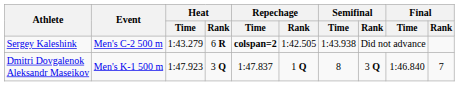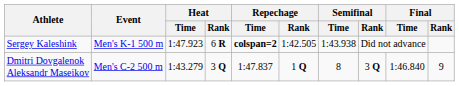(128, 44) Men's C-2 500 m -> (128, 44) Men's K-1 500 m
(185, 44) 1:43.279 -> (185, 44) 1:47.923
(128, 67) Men's K-1 500 m -> (128, 67) Men's C-2 500 m
(185, 67) 1:47.923 -> (185, 67) 1:43.279
(441, 67) 7 -> (441, 67) 9
